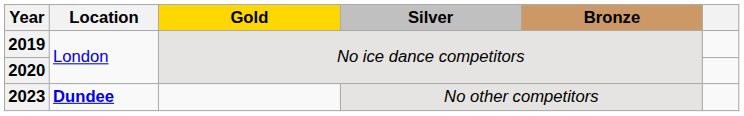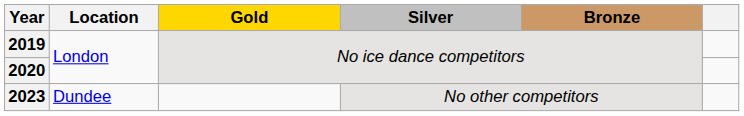(84, 96) bold -> (82, 96) normal
